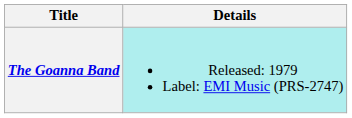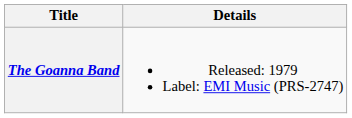(235, 78) paleturquoise background -> (235, 78) no background
